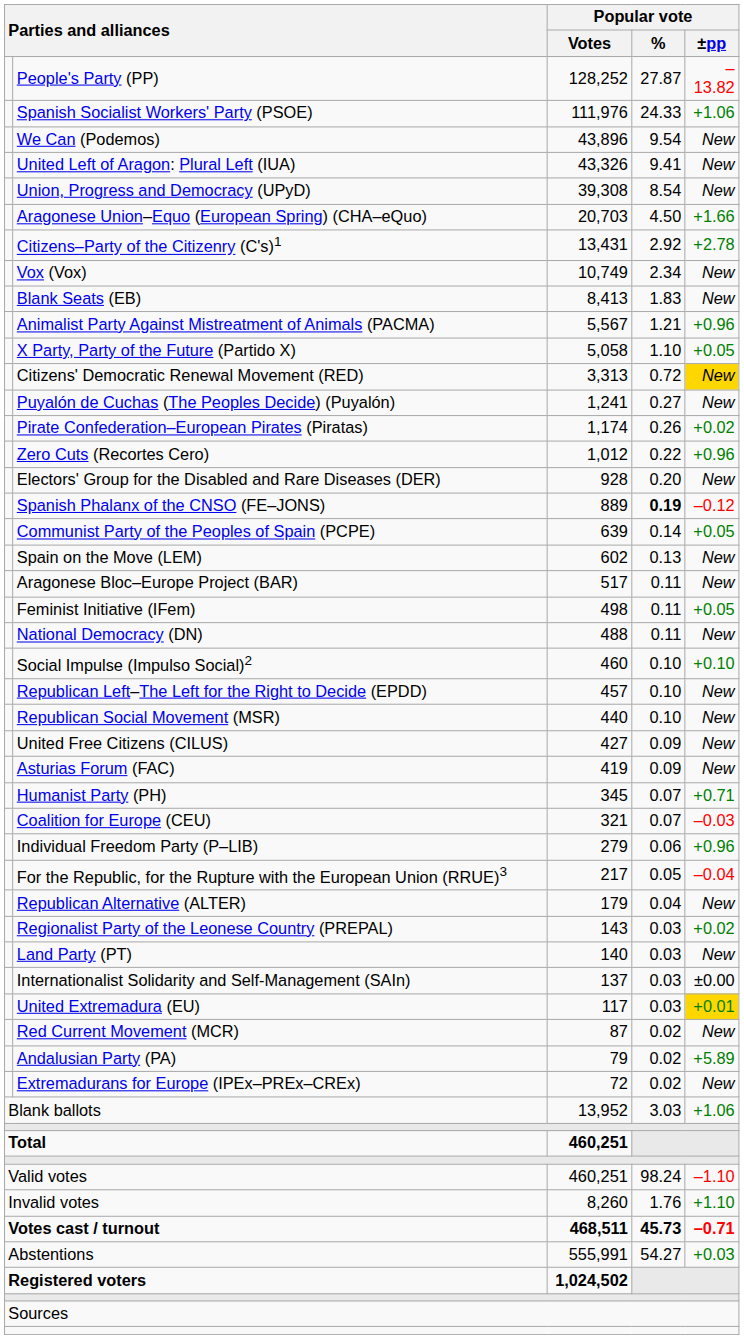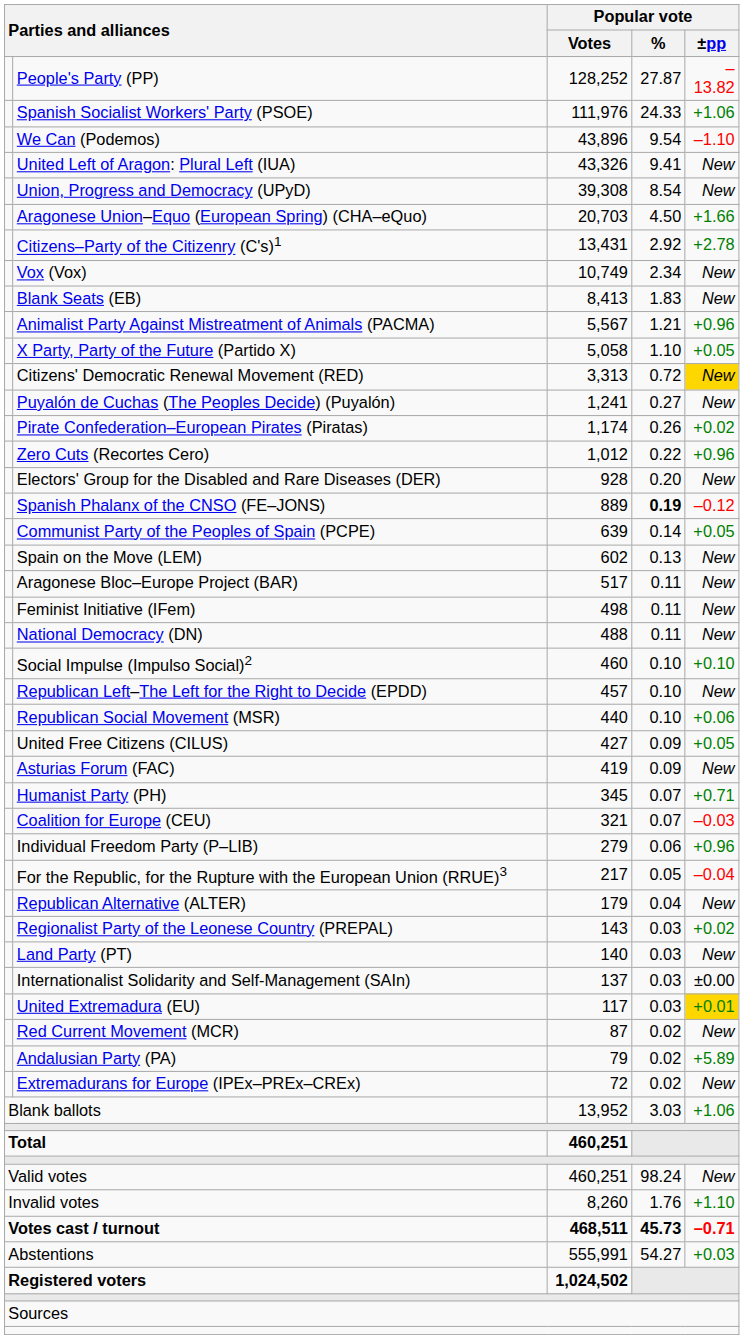(718, 139) New -> (714, 139) –1.10
(714, 609) +0.05 -> (718, 609) New
(718, 717) New -> (714, 717) +0.06
(718, 743) New -> (714, 743) +0.05
(714, 1177) –1.10 -> (718, 1177) New
